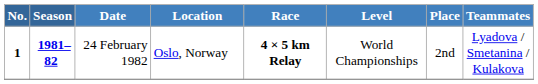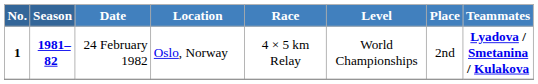(285, 53) bold -> (285, 53) normal
(498, 53) normal -> (498, 53) bold
